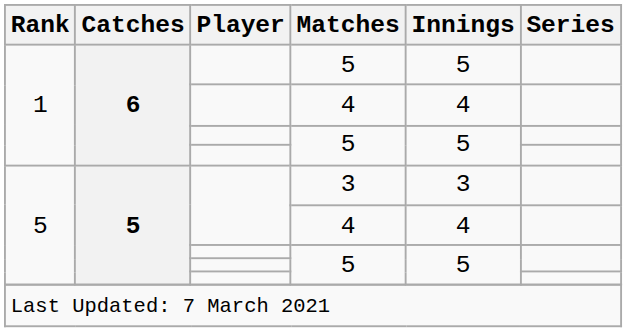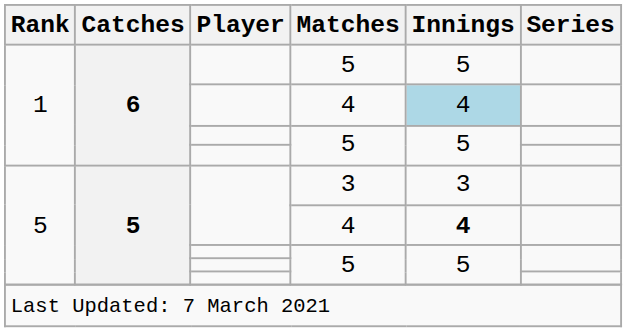(463, 105) no background -> (463, 105) lightblue background
(463, 225) normal -> (463, 225) bold
